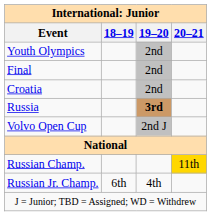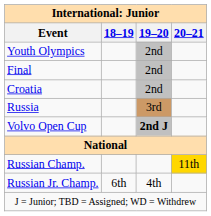(154, 107) bold -> (154, 107) normal
(154, 126) normal -> (154, 126) bold
